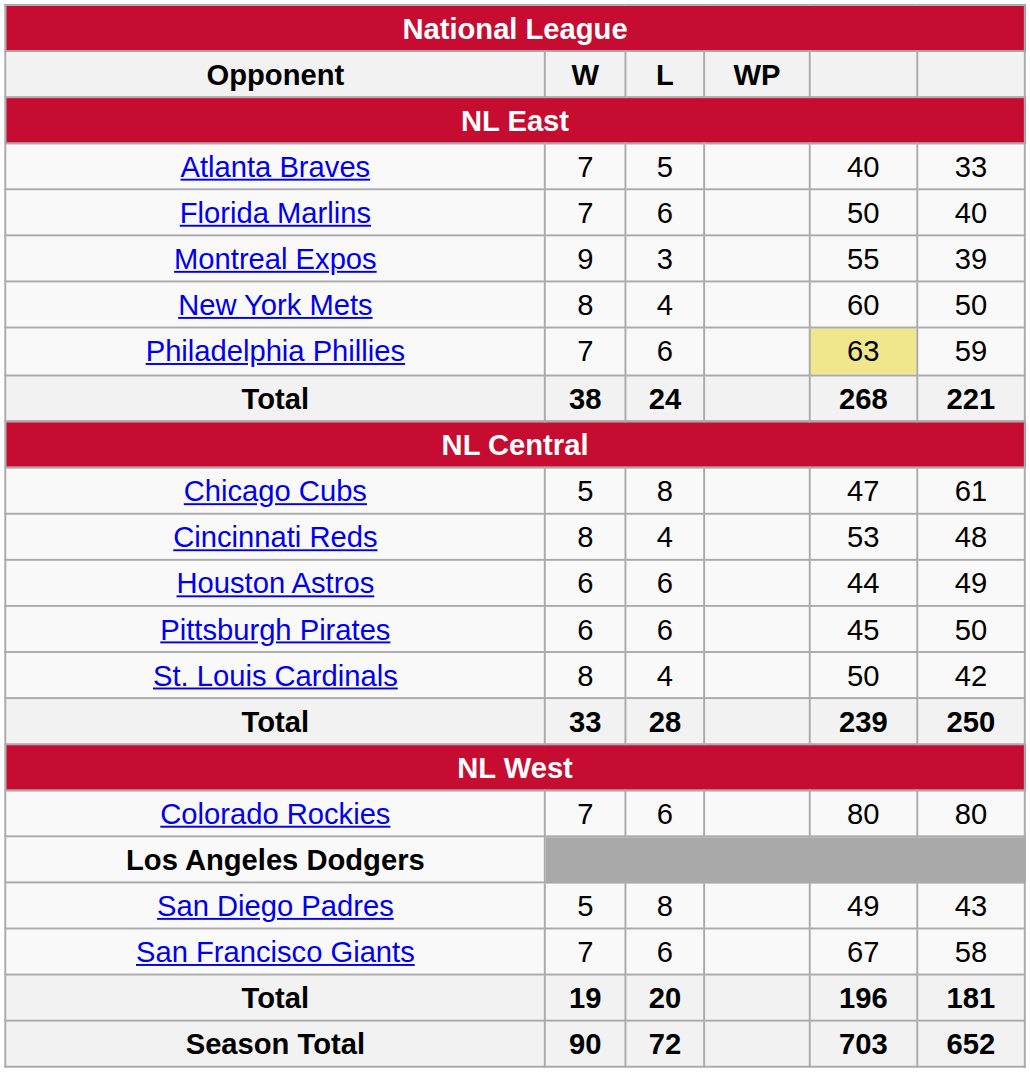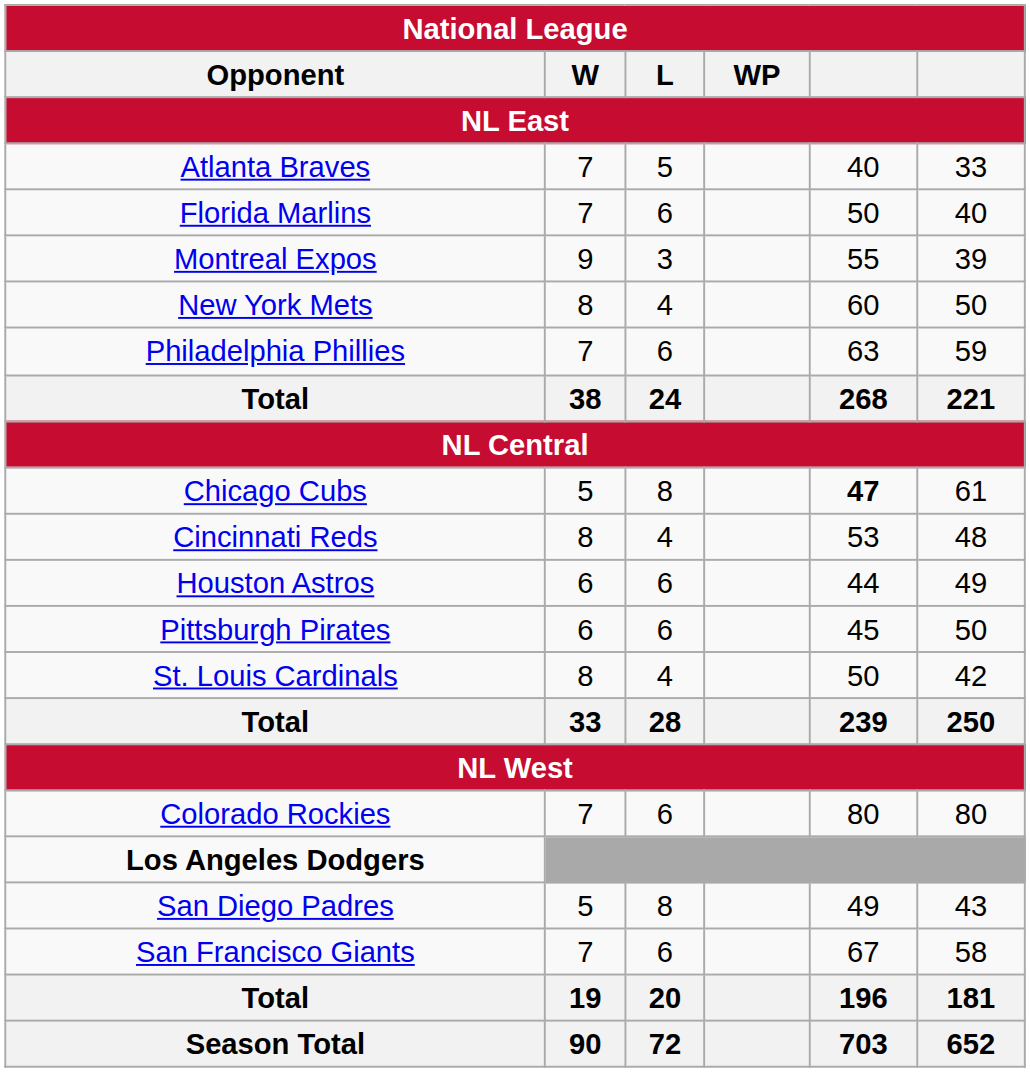(863, 352) khaki background -> (863, 352) no background
(863, 490) normal -> (863, 490) bold
